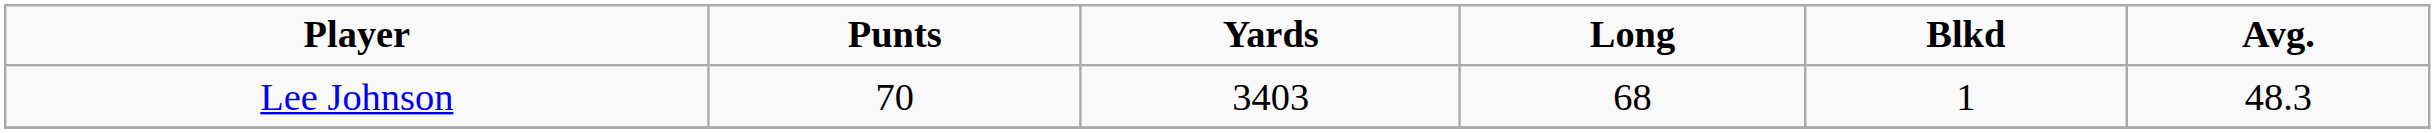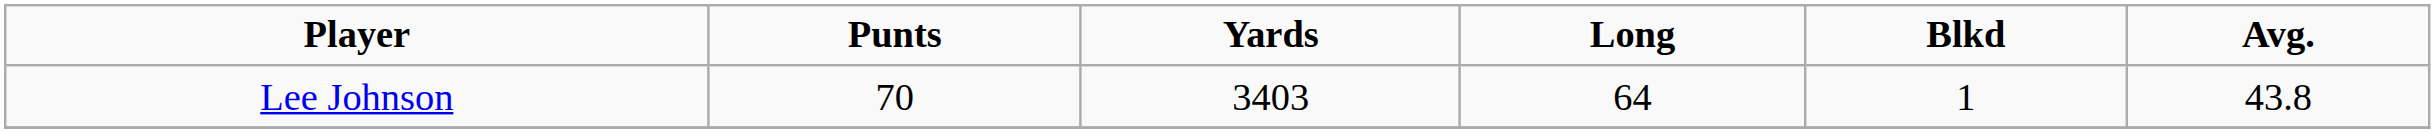(1632, 95) 68 -> (1632, 95) 64
(2278, 95) 48.3 -> (2278, 95) 43.8
